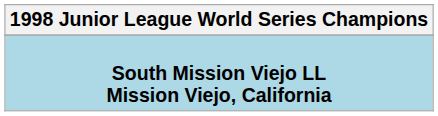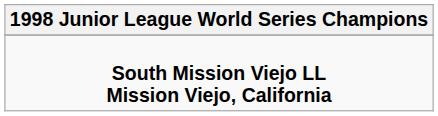(219, 83) lightblue background -> (219, 83) no background
